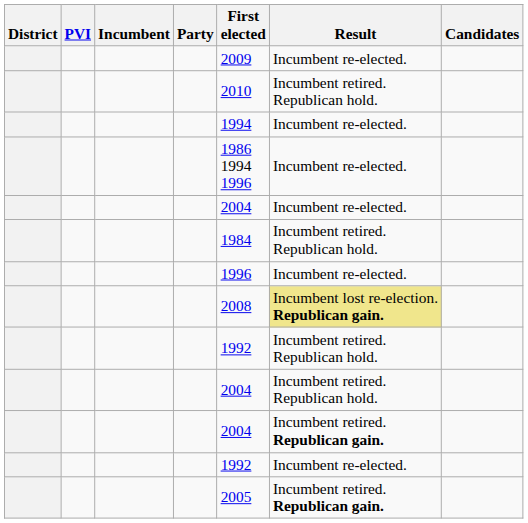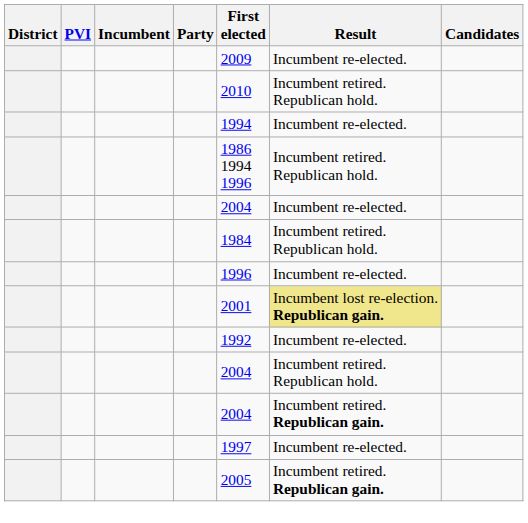(340, 165) Incumbent re-elected. -> (330, 165) Incumbent retired. Republican hold.
(236, 306) 2008 -> (236, 306) 2001
(330, 348) Incumbent retired. Republican hold. -> (340, 339) Incumbent re-elected.
(236, 464) 1992 -> (236, 447) 1997
